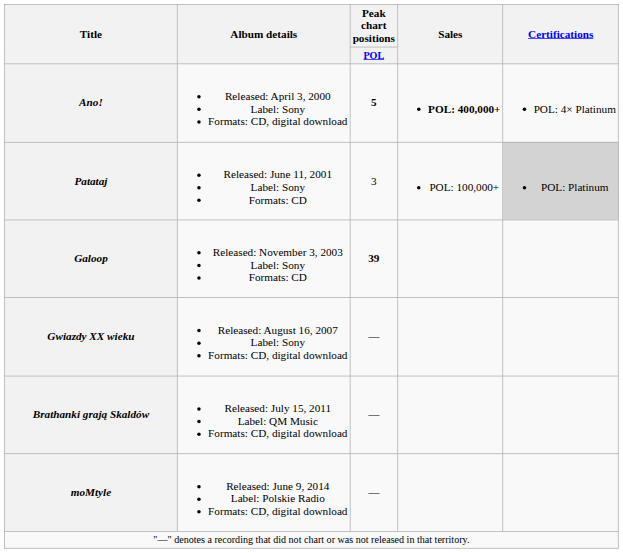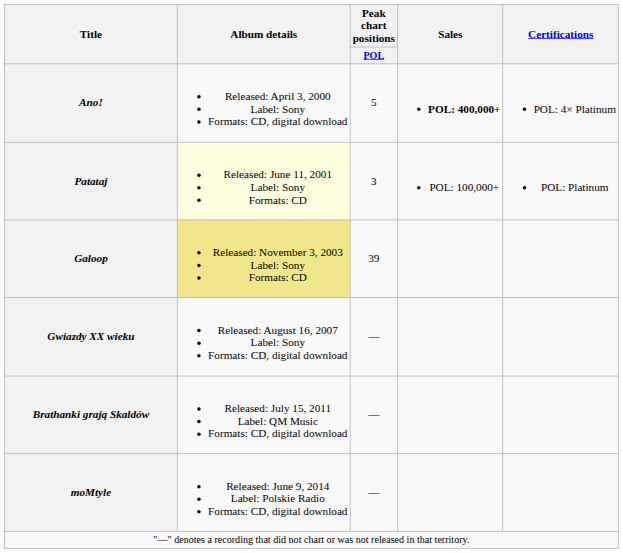(374, 103) bold -> (374, 103) normal
(264, 187) no background -> (264, 187) lightyellow background
(561, 187) lightgrey background -> (561, 187) no background
(264, 265) no background -> (264, 265) khaki background
(374, 258) bold -> (374, 258) normal
